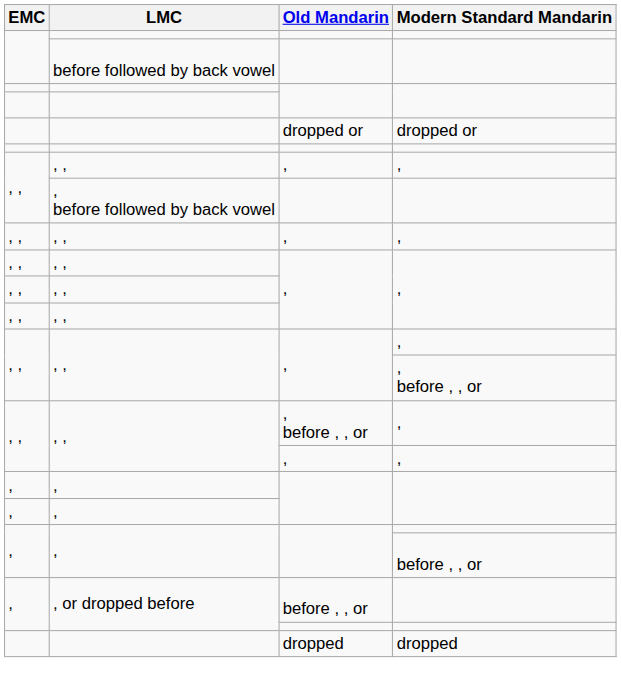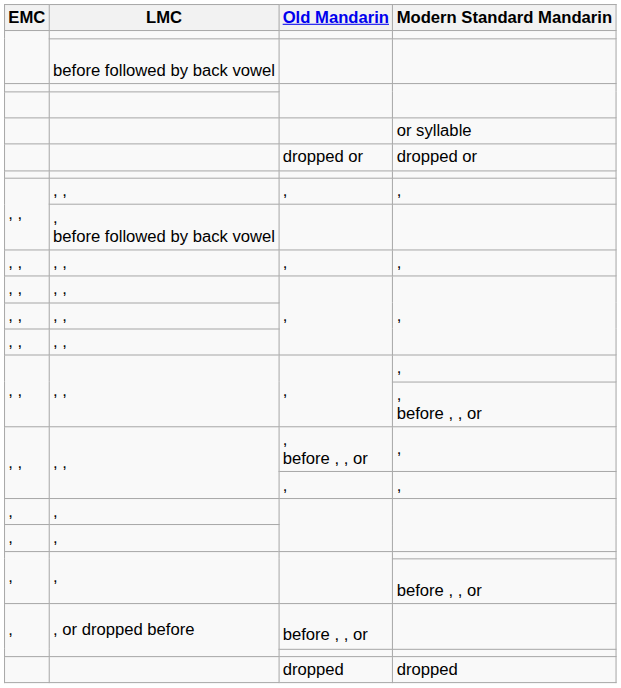+ row: (164, 131)
